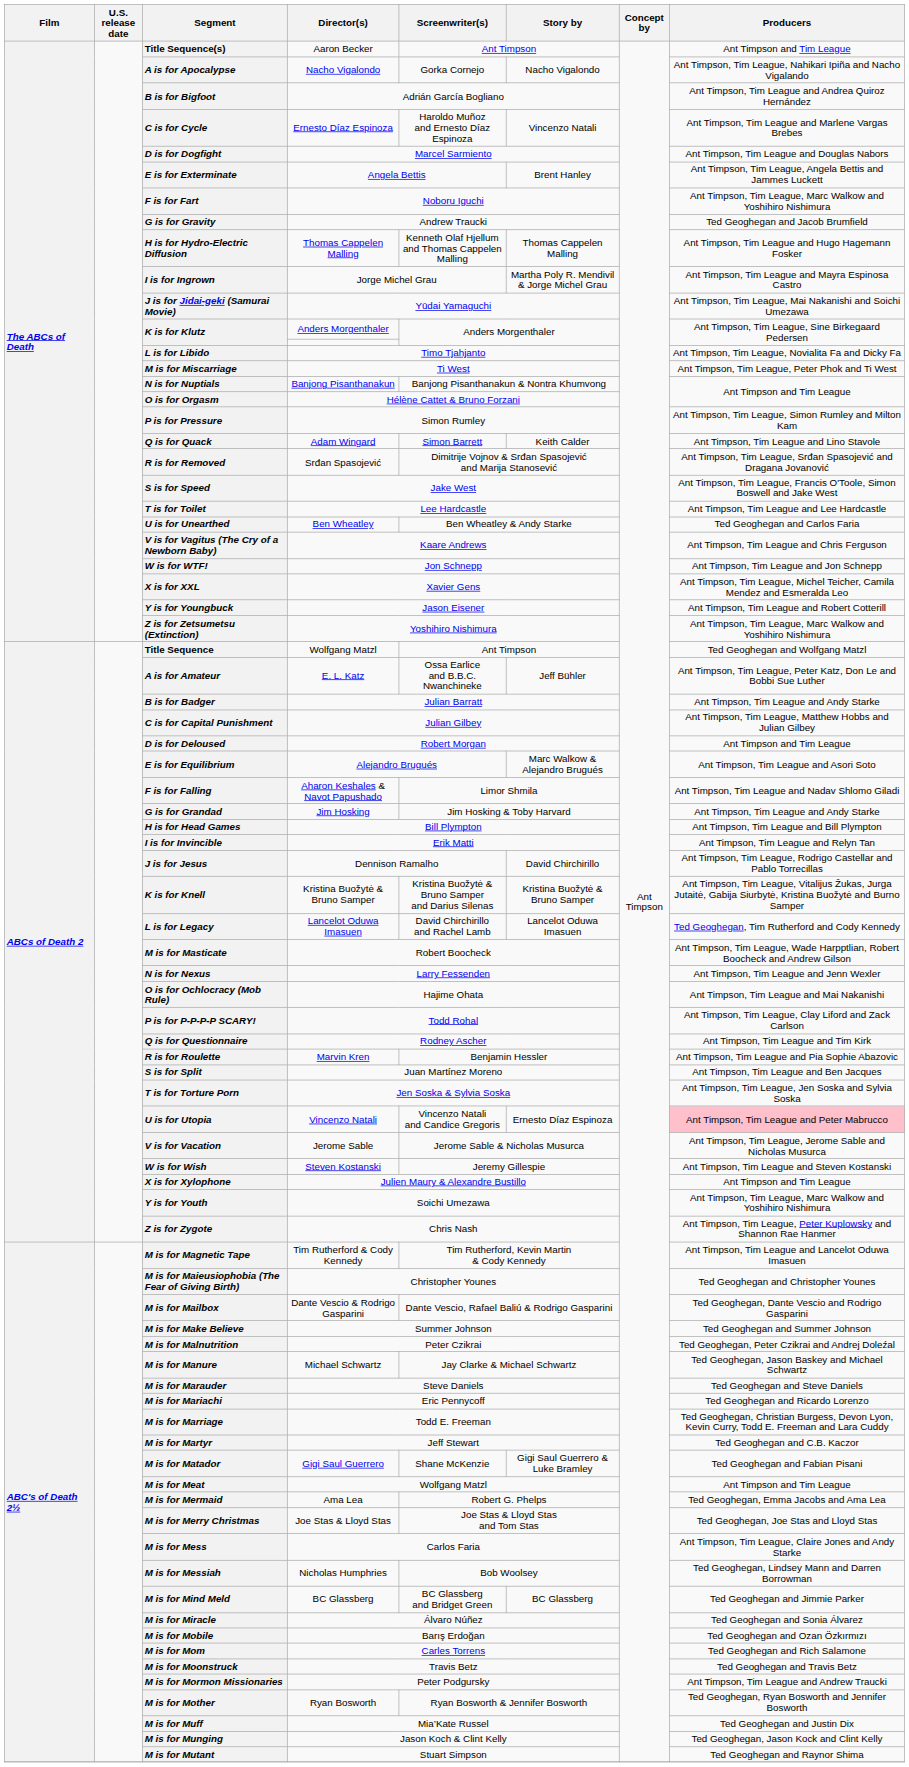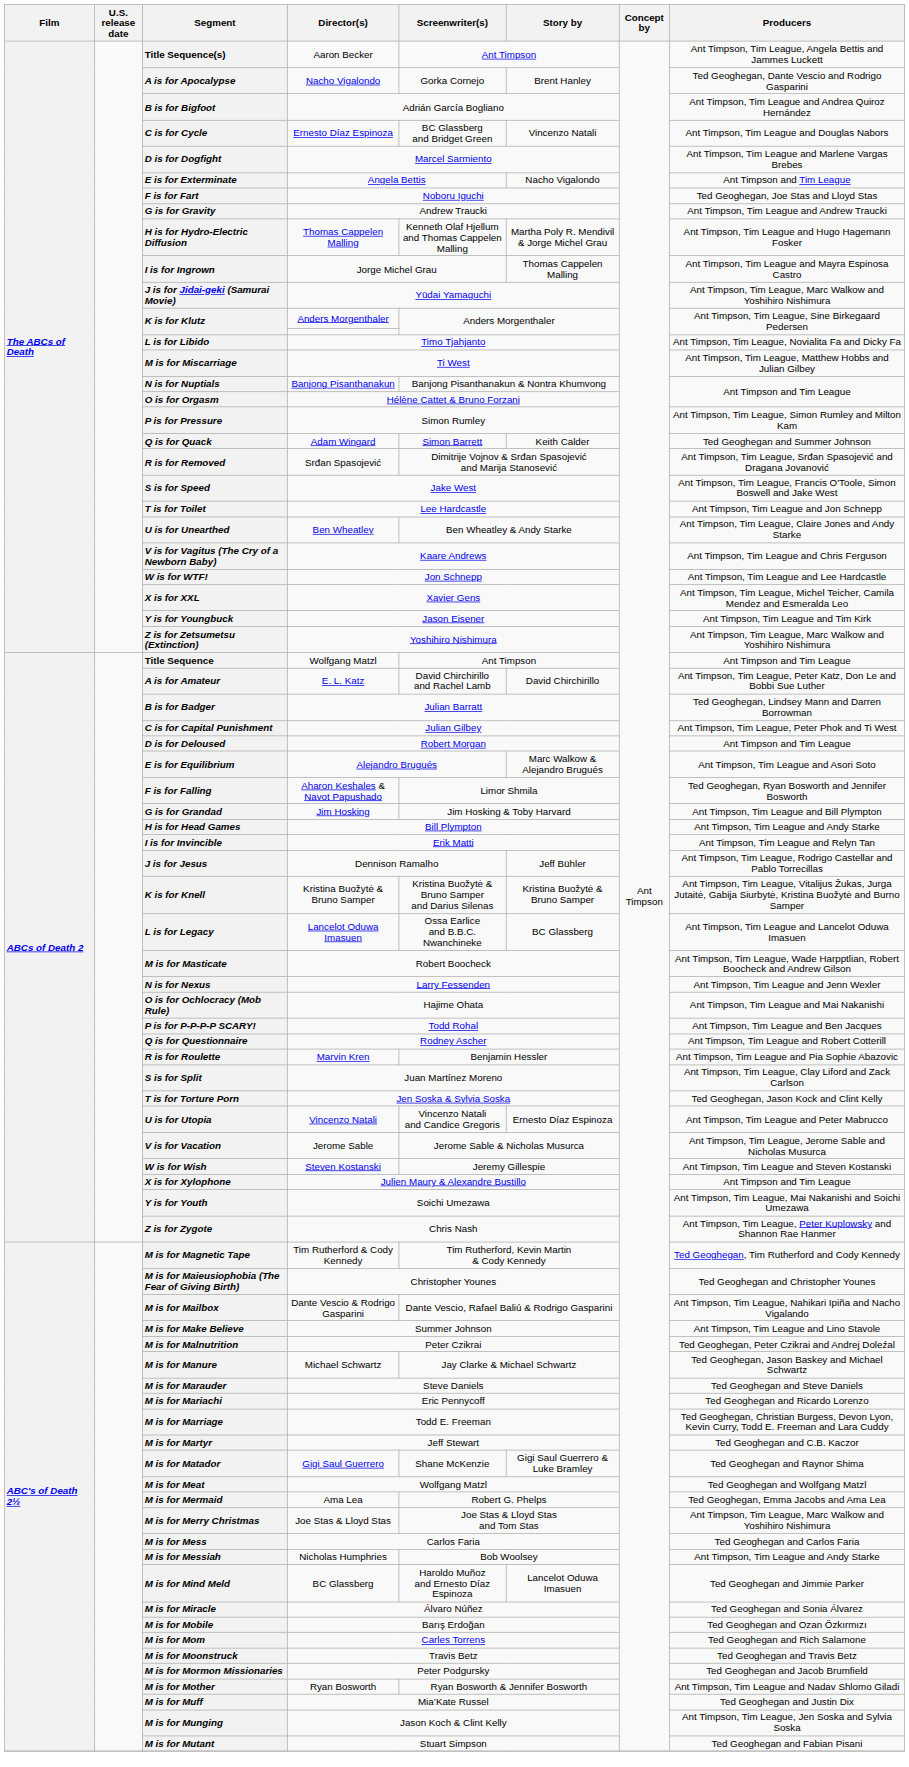(787, 49) Ant Timpson and Tim League -> (787, 54) Ant Timpson, Tim League, Angela Bettis and Jammes Luckett
(563, 70) Nacho Vigalondo -> (563, 80) Brent Hanley
(787, 70) Ant Timpson, Tim League, Nahikari Ipiña and Nacho Vigalando -> (787, 80) Ted Geoghegan, Dante Vescio and Rodrigo Gasparini
(452, 127) Haroldo Muñoz and Ernesto Díaz Espinoza -> (452, 133) BC Glassberg and Bridget Green
(787, 127) Ant Timpson, Tim League and Marlene Vargas Brebes -> (787, 133) Ant Timpson, Tim League and Douglas Nabors
(787, 154) Ant Timpson, Tim League and Douglas Nabors -> (787, 159) Ant Timpson, Tim League and Marlene Vargas Brebes
(563, 174) Brent Hanley -> (563, 180) Nacho Vigalondo
(787, 174) Ant Timpson, Tim League, Angela Bettis and Jammes Luckett -> (787, 180) Ant Timpson and Tim League
(787, 201) Ant Timpson, Tim League, Marc Walkow and Yoshihiro Nishimura -> (787, 195) Ted Geoghegan, Joe Stas and Lloyd Stas
(787, 222) Ted Geoghegan and Jacob Brumfield -> (787, 211) Ant Timpson, Tim League and Andrew Traucki
(563, 248) Thomas Cappelen Malling -> (563, 237) Martha Poly R. Mendivil & Jorge Michel Grau
(563, 279) Martha Poly R. Mendivil & Jorge Michel Grau -> (563, 269) Thomas Cappelen Malling
(787, 306) Ant Timpson, Tim League, Mai Nakanishi and Soichi Umezawa -> (787, 295) Ant Timpson, Tim League, Marc Walkow and Yoshihiro Nishimura
(787, 368) Ant Timpson, Tim League, Peter Phok and Ti West -> (787, 363) Ant Timpson, Tim League, Matthew Hobbs and Julian Gilbey
(787, 441) Ant Timpson, Tim League and Lino Stavole -> (787, 441) Ted Geoghegan and Summer Johnson
(787, 509) Ant Timpson, Tim League and Lee Hardcastle -> (787, 509) Ant Timpson, Tim League and Jon Schnepp
(787, 524) Ted Geoghegan and Carlos Faria -> (787, 529) Ant Timpson, Tim League, Claire Jones and Andy Starke
(787, 566) Ant Timpson, Tim League and Jon Schnepp -> (787, 577) Ant Timpson, Tim League and Lee Hardcastle
(787, 607) Ant Timpson, Tim League and Robert Cotterill -> (787, 618) Ant Timpson, Tim League and Tim Kirk
(787, 649) Ted Geoghegan and Wolfgang Matzl -> (787, 660) Ant Timpson and Tim League
(452, 675) Ossa Earlice and B.B.C. Nwanchineke -> (452, 681) David Chirchirillo and Rachel Lamb
(563, 675) Jeff Bühler -> (563, 681) David Chirchirillo
(787, 702) Ant Timpson, Tim League and Andy Starke -> (787, 707) Ted Geoghegan, Lindsey Mann and Darren Borrowman
(787, 722) Ant Timpson, Tim League, Matthew Hobbs and Julian Gilbey -> (787, 728) Ant Timpson, Tim League, Peter Phok and Ti West
(787, 790) Ant Timpson, Tim League and Nadav Shlomo Giladi -> (787, 790) Ted Geoghegan, Ryan Bosworth and Jennifer Bosworth
(787, 811) Ant Timpson, Tim League and Andy Starke -> (787, 811) Ant Timpson, Tim League and Bill Plympton
(787, 827) Ant Timpson, Tim League and Bill Plympton -> (787, 827) Ant Timpson, Tim League and Andy Starke
(563, 863) David Chirchirillo -> (563, 863) Jeff Bühler
(452, 926) David Chirchirillo and Rachel Lamb -> (452, 931) Ossa Earlice and B.B.C. Nwanchineke
(563, 926) Lancelot Oduwa Imasuen -> (563, 931) BC Glassberg
(787, 926) Ted Geoghegan, Tim Rutherford and Cody Kennedy -> (787, 931) Ant Timpson, Tim League and Lancelot Oduwa Imasuen
(787, 1020) Ant Timpson, Tim League, Clay Liford and Zack Carlson -> (787, 1026) Ant Timpson, Tim League and Ben Jacques
(787, 1041) Ant Timpson, Tim League and Tim Kirk -> (787, 1041) Ant Timpson, Tim League and Robert Cotterill
(787, 1072) Ant Timpson, Tim League and Ben Jacques -> (787, 1077) Ant Timpson, Tim League, Clay Liford and Zack Carlson
(787, 1093) Ant Timpson, Tim League, Jen Soska and Sylvia Soska -> (787, 1098) Ted Geoghegan, Jason Kock and Clint Kelly
(787, 1119) pink background -> (787, 1119) no background
(787, 1202) Ant Timpson, Tim League, Marc Walkow and Yoshihiro Nishimura -> (787, 1202) Ant Timpson, Tim League, Mai Nakanishi and Soichi Umezawa
(787, 1255) Ant Timpson, Tim League and Lancelot Oduwa Imasuen -> (787, 1255) Ted Geoghegan, Tim Rutherford and Cody Kennedy
(787, 1307) Ted Geoghegan, Dante Vescio and Rodrigo Gasparini -> (787, 1307) Ant Timpson, Tim League, Nahikari Ipiña and Nacho Vigalando
(787, 1328) Ted Geoghegan and Summer Johnson -> (787, 1328) Ant Timpson, Tim League and Lino Stavole
(787, 1463) Ted Geoghegan and Fabian Pisani -> (787, 1463) Ted Geoghegan and Raynor Shima
(787, 1484) Ant Timpson and Tim League -> (787, 1484) Ted Geoghegan and Wolfgang Matzl
(787, 1520) Ted Geoghegan, Joe Stas and Lloyd Stas -> (787, 1520) Ant Timpson, Tim League, Marc Walkow and Yoshihiro Nishimura
(787, 1546) Ant Timpson, Tim League, Claire Jones and Andy Starke -> (787, 1541) Ted Geoghegan and Carlos Faria
(787, 1573) Ted Geoghegan, Lindsey Mann and Darren Borrowman -> (787, 1557) Ant Timpson, Tim League and Andy Starke
(452, 1599) BC Glassberg and Bridget Green -> (452, 1583) Haroldo Muñoz and Ernesto Díaz Espinoza
(563, 1599) BC Glassberg -> (563, 1583) Lancelot Oduwa Imasuen
(787, 1682) Ant Timpson, Tim League and Andrew Traucki -> (787, 1671) Ted Geoghegan and Jacob Brumfield
(787, 1702) Ted Geoghegan, Ryan Bosworth and Jennifer Bosworth -> (787, 1686) Ant Timpson, Tim League and Nadav Shlomo Giladi
(787, 1739) Ted Geoghegan, Jason Kock and Clint Kelly -> (787, 1722) Ant Timpson, Tim League, Jen Soska and Sylvia Soska
(787, 1754) Ted Geoghegan and Raynor Shima -> (787, 1743) Ted Geoghegan and Fabian Pisani
